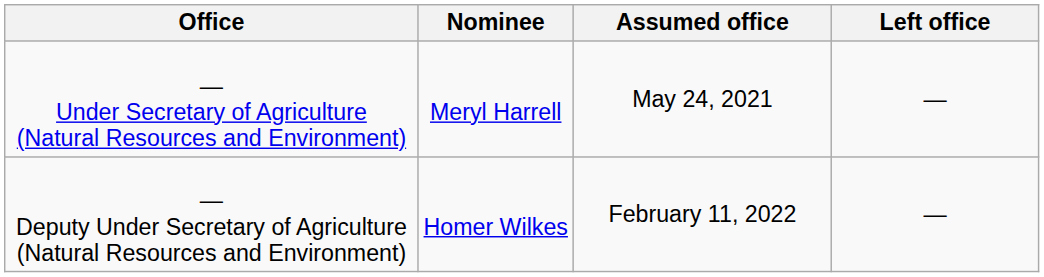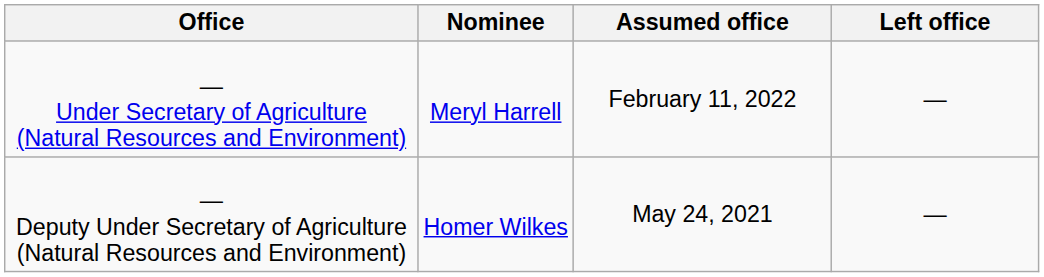(702, 98) May 24, 2021 -> (702, 98) February 11, 2022
(702, 213) February 11, 2022 -> (702, 213) May 24, 2021
